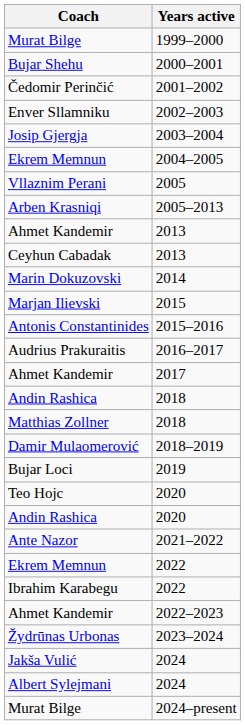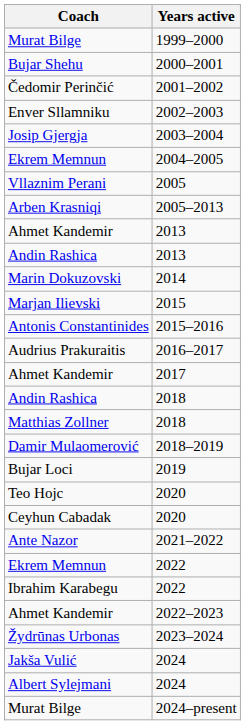(60, 254) Ceyhun Cabadak -> (52, 254) Andin Rashica
(52, 517) Andin Rashica -> (60, 517) Ceyhun Cabadak
